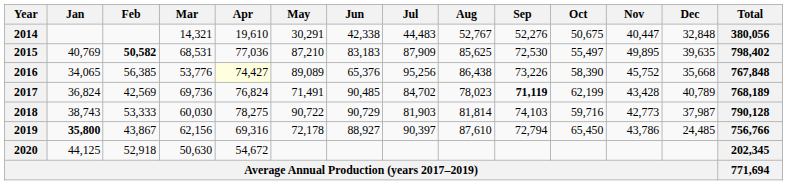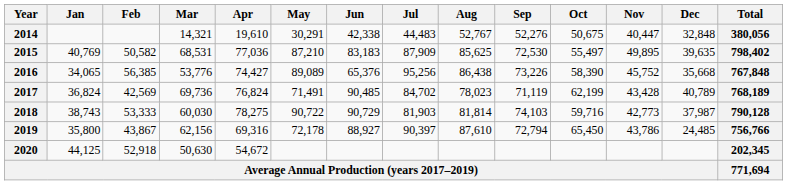(140, 53) bold -> (140, 53) normal
(252, 73) lightyellow background -> (252, 73) no background
(532, 92) bold -> (531, 92) normal
(84, 131) bold -> (84, 131) normal
